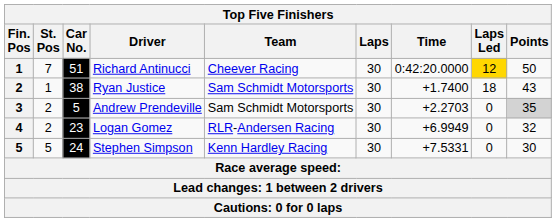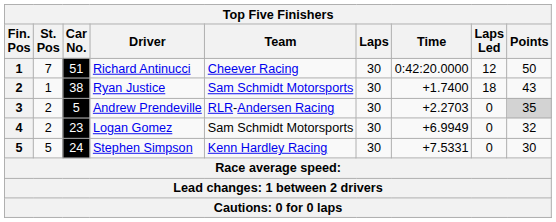(489, 68) gold background -> (489, 68) no background
(281, 108) Sam Schmidt Motorsports -> (271, 108) RLR-Andersen Racing
(271, 128) RLR-Andersen Racing -> (281, 128) Sam Schmidt Motorsports
